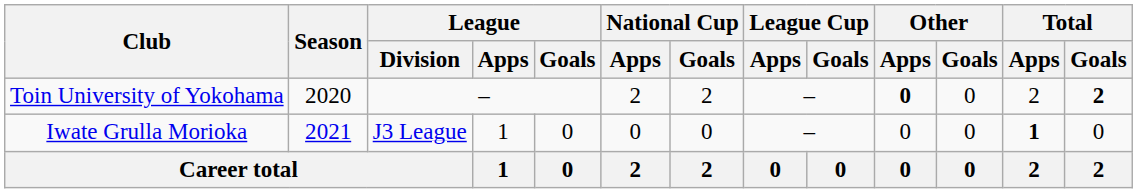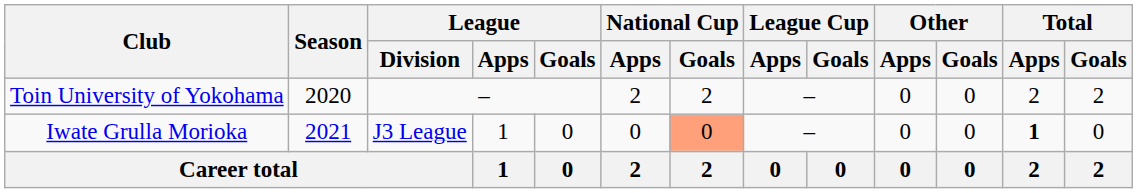(905, 95) bold -> (905, 95) normal
(1098, 95) bold -> (1098, 95) normal
(707, 132) no background -> (707, 132) lightsalmon background
